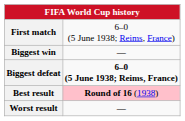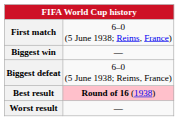(121, 73) bold -> (118, 73) normal
